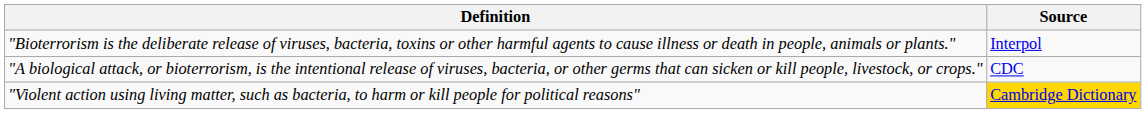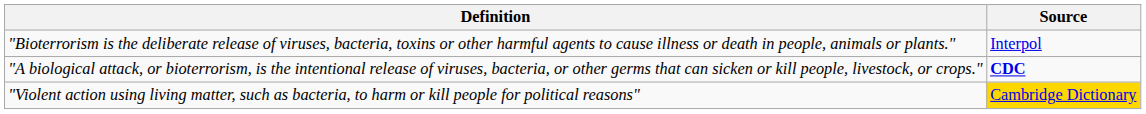(1007, 69) normal -> (1008, 69) bold
